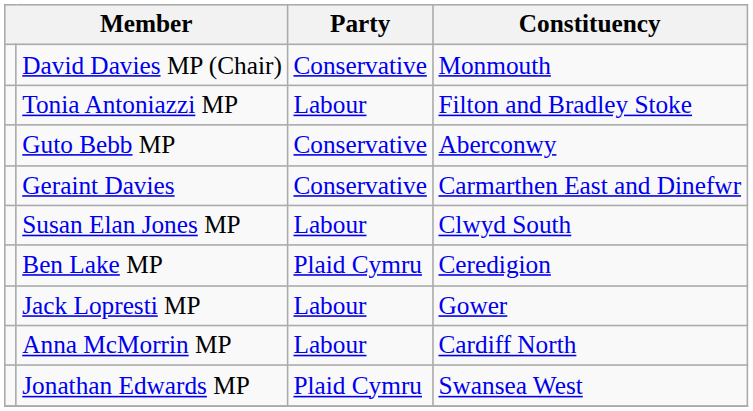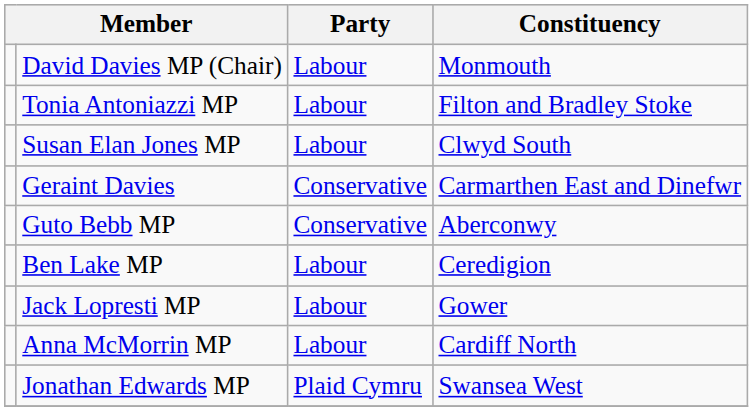(360, 64) Conservative -> (330, 64) Labour
rows swapped: (99, 144) <-> (131, 225)
(358, 265) Plaid Cymru -> (330, 265) Labour
